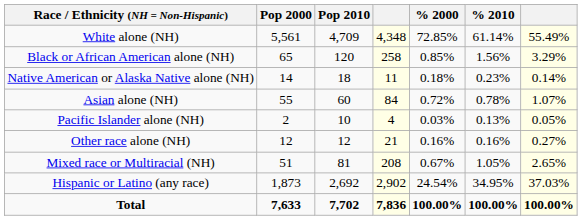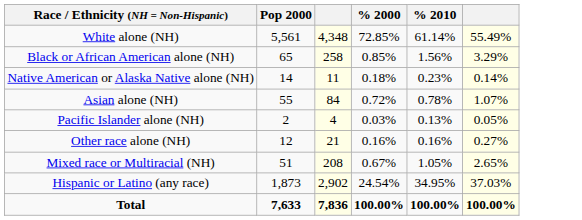- column: (344, 15)
